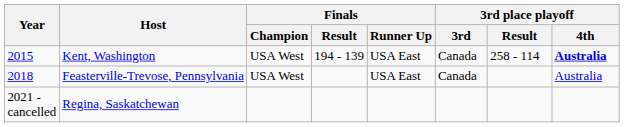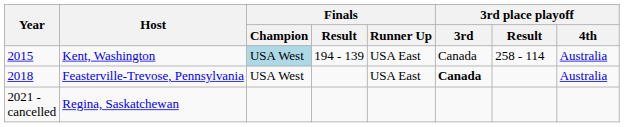(277, 55) no background -> (277, 55) lightblue background
(581, 55) bold -> (583, 55) normal
(457, 76) normal -> (460, 76) bold
